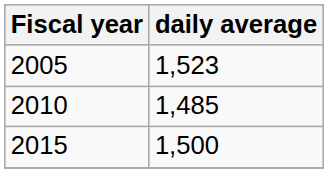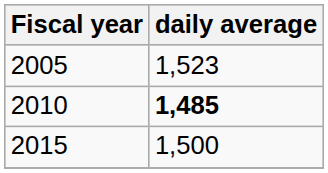(187, 106) normal -> (187, 106) bold
